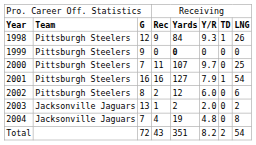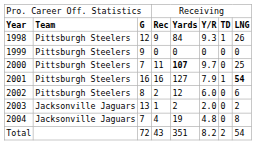(175, 52) bold -> (175, 52) normal
(180, 65) normal -> (180, 65) bold
(239, 79) normal -> (239, 79) bold
